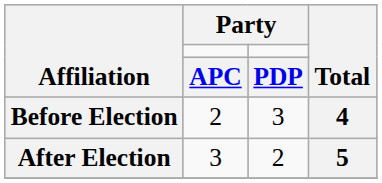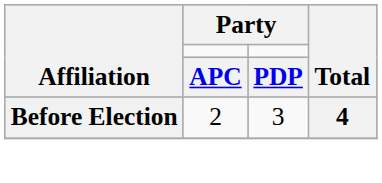- row: (94, 157)
